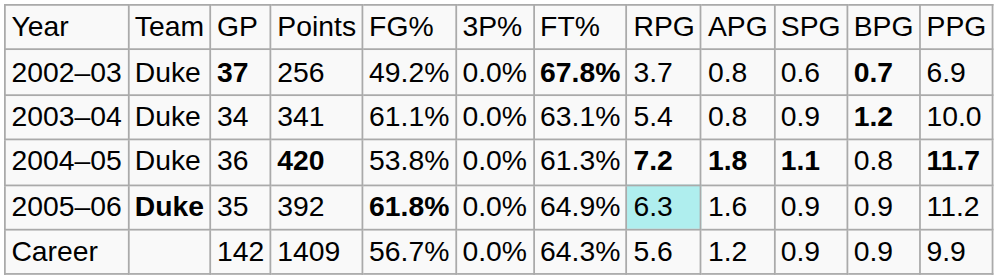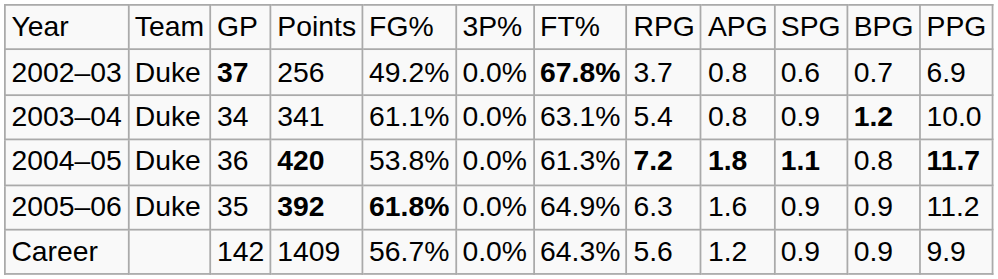(873, 71) bold -> (873, 71) normal
(169, 206) bold -> (168, 206) normal
(301, 206) normal -> (301, 206) bold
(653, 206) paleturquoise background -> (653, 206) no background
